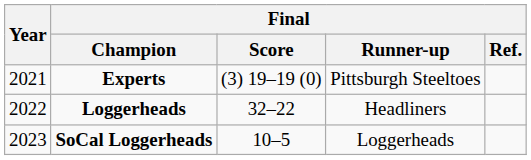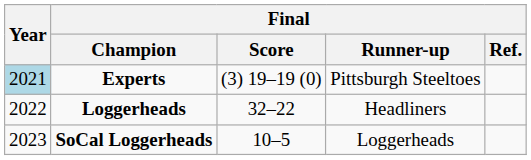(28, 79) no background -> (28, 79) lightblue background
